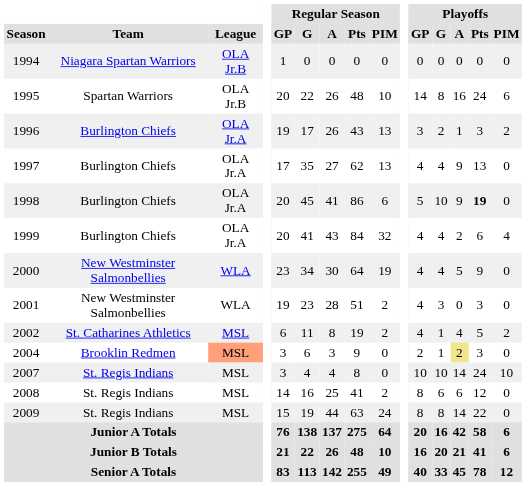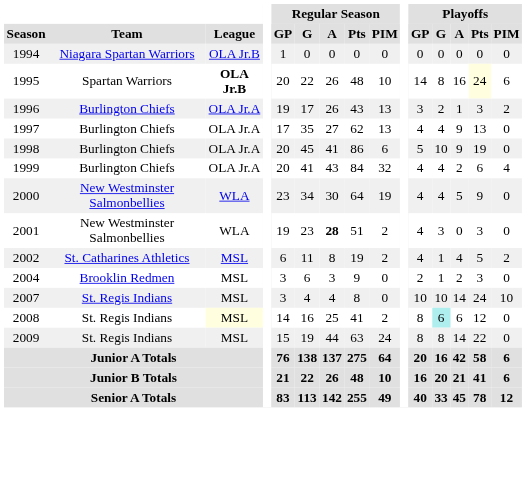(236, 96) normal -> (234, 81) bold
(480, 96) no background -> (480, 81) lightyellow background
(480, 200) bold -> (480, 148) normal
(332, 305) normal -> (332, 230) bold
(236, 352) lightsalmon background -> (234, 277) no background
(459, 352) khaki background -> (459, 277) no background
(236, 392) no background -> (234, 317) lightyellow background
(441, 392) no background -> (441, 317) paleturquoise background
